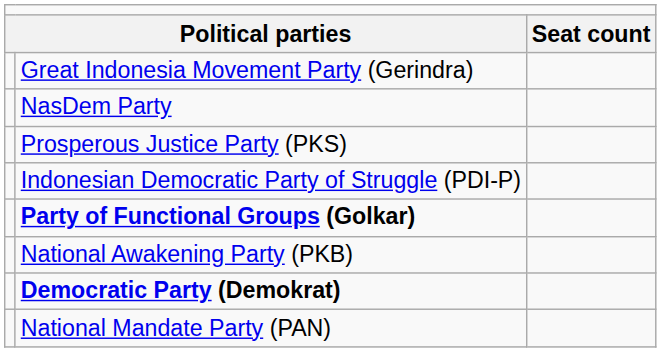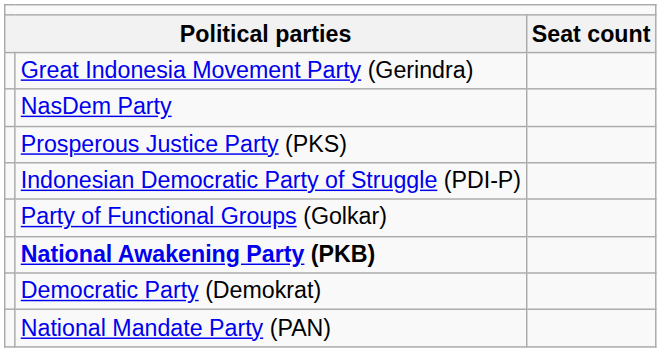(218, 217) bold -> (204, 217) normal
(187, 254) normal -> (198, 254) bold
(181, 291) bold -> (171, 291) normal
